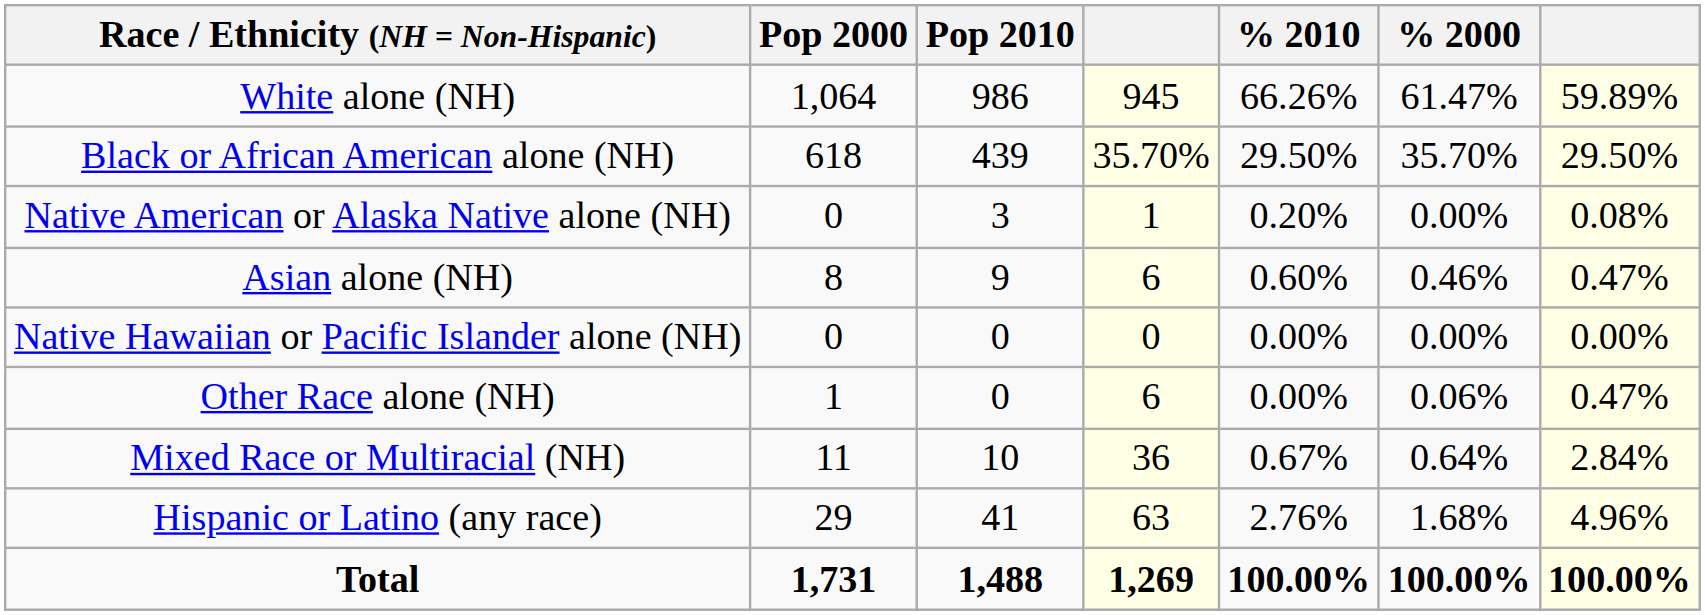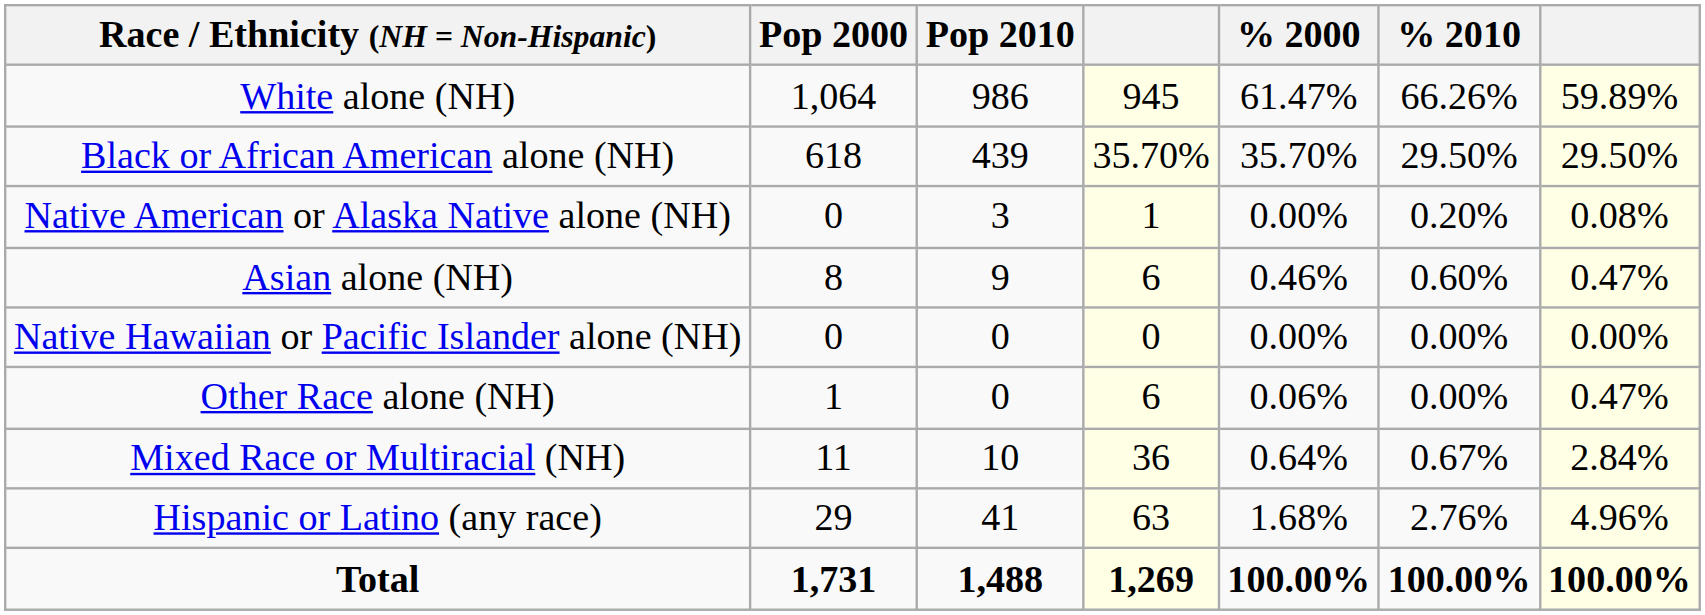columns swapped: (1459, 34) <-> (1299, 34)
